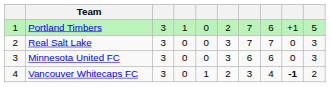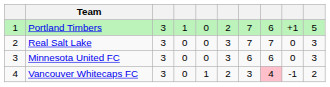(271, 74) no background -> (271, 74) pink background
(293, 74) bold -> (293, 74) normal
